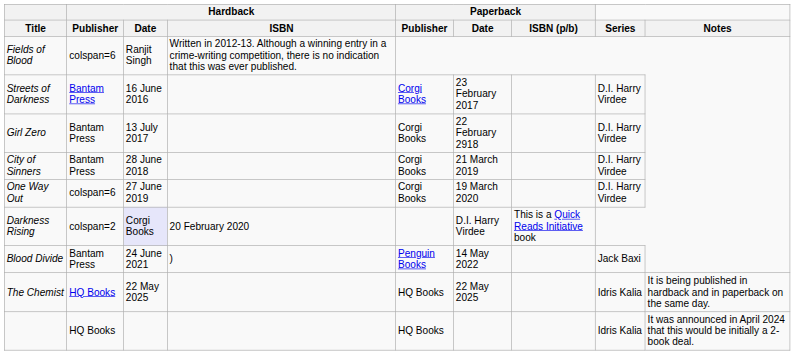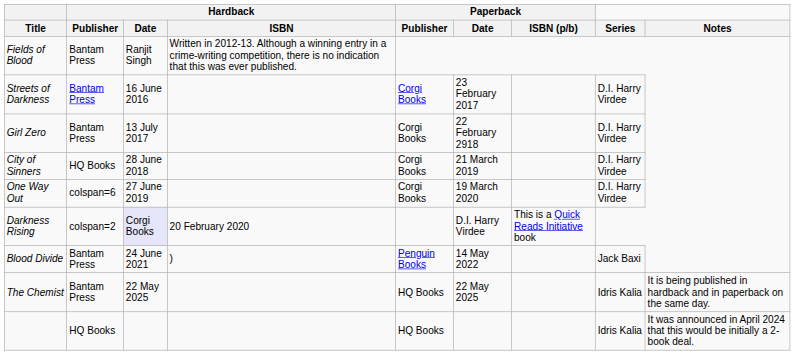(92, 55) colspan=6 -> (87, 55) Bantam Press
(87, 166) Bantam Press -> (92, 166) HQ Books
(92, 292) HQ Books -> (87, 292) Bantam Press
